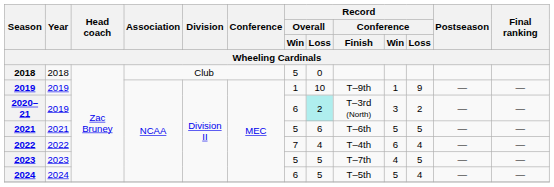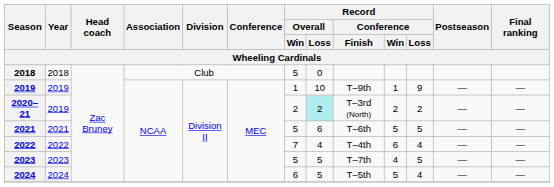(295, 108) 6 -> (295, 108) 2
(395, 108) 3 -> (395, 108) 2
